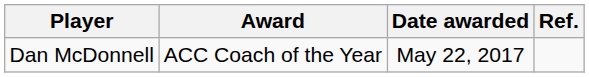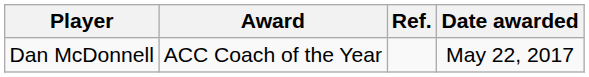columns swapped: (460, 21) <-> (559, 21)
